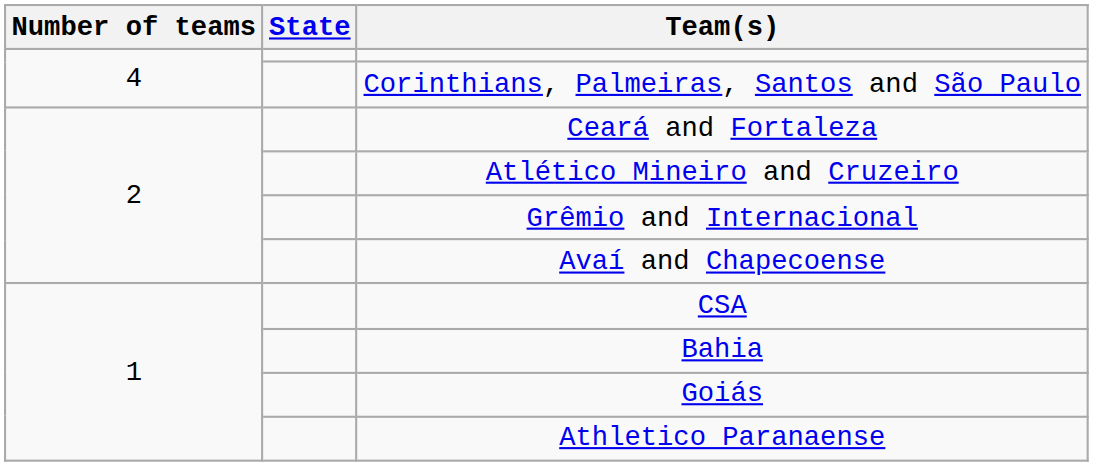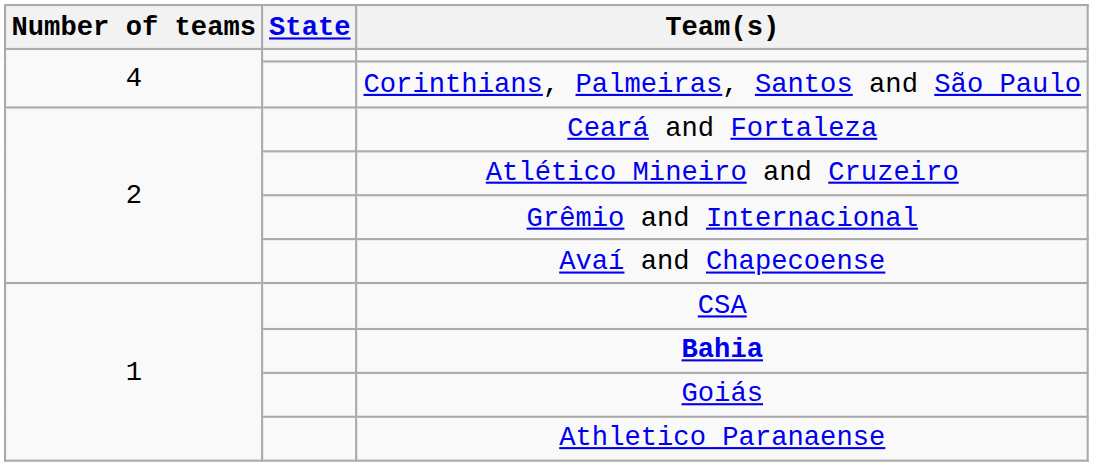(722, 350) normal -> (722, 350) bold
